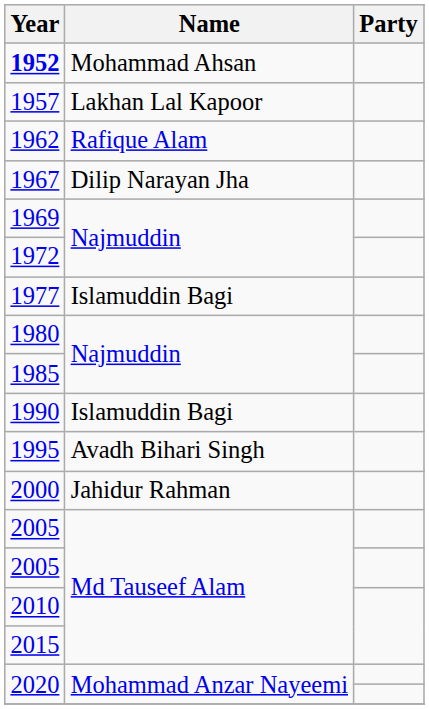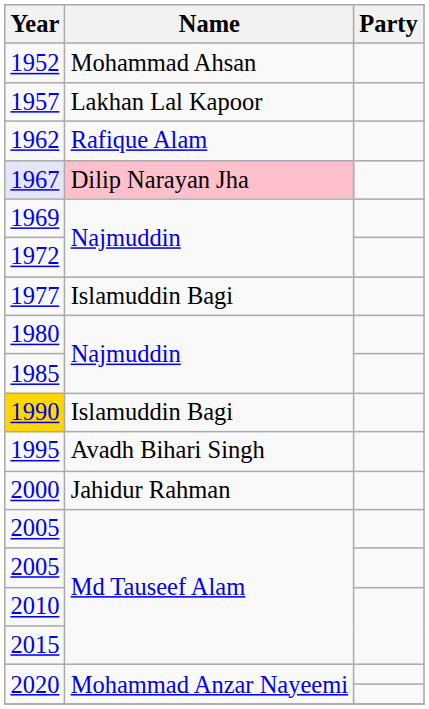(35, 62) bold -> (35, 62) normal
(35, 179) no background -> (35, 179) lavender background
(160, 179) no background -> (160, 179) pink background
(35, 412) no background -> (35, 412) gold background
